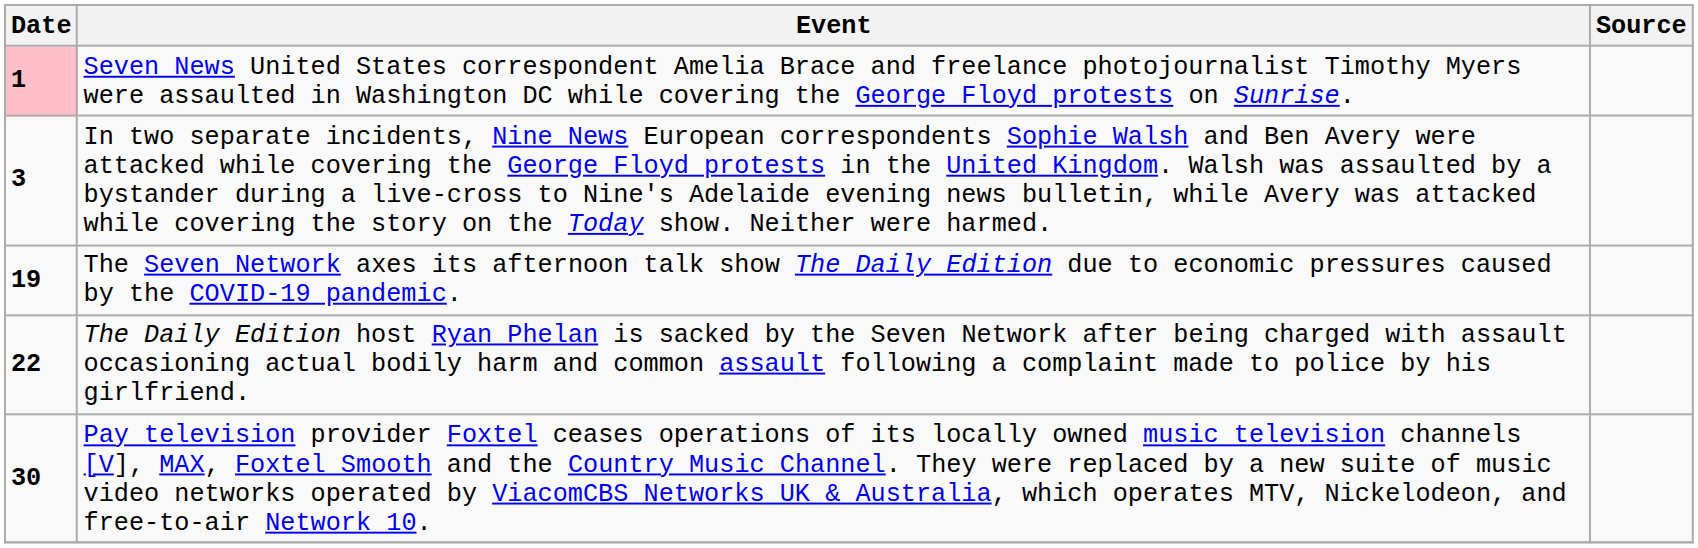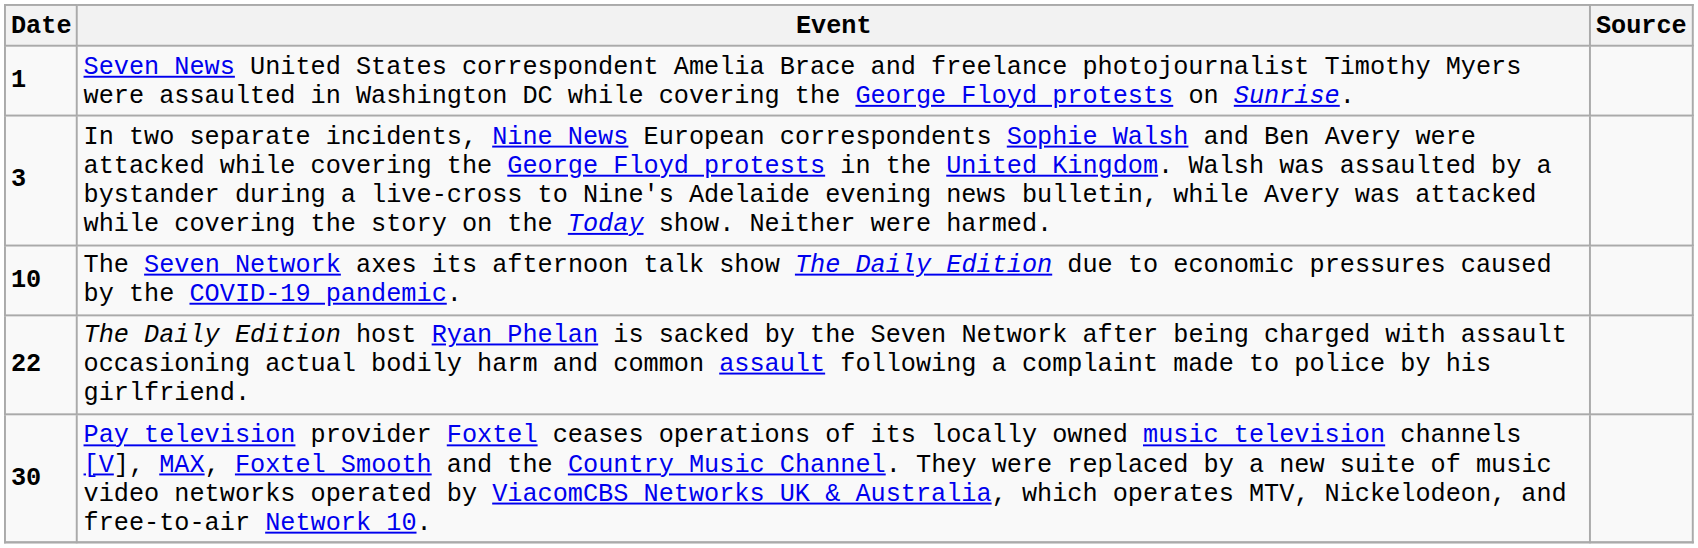(19, 81) pink background -> (19, 81) no background
(26, 280) 19 -> (26, 280) 10
